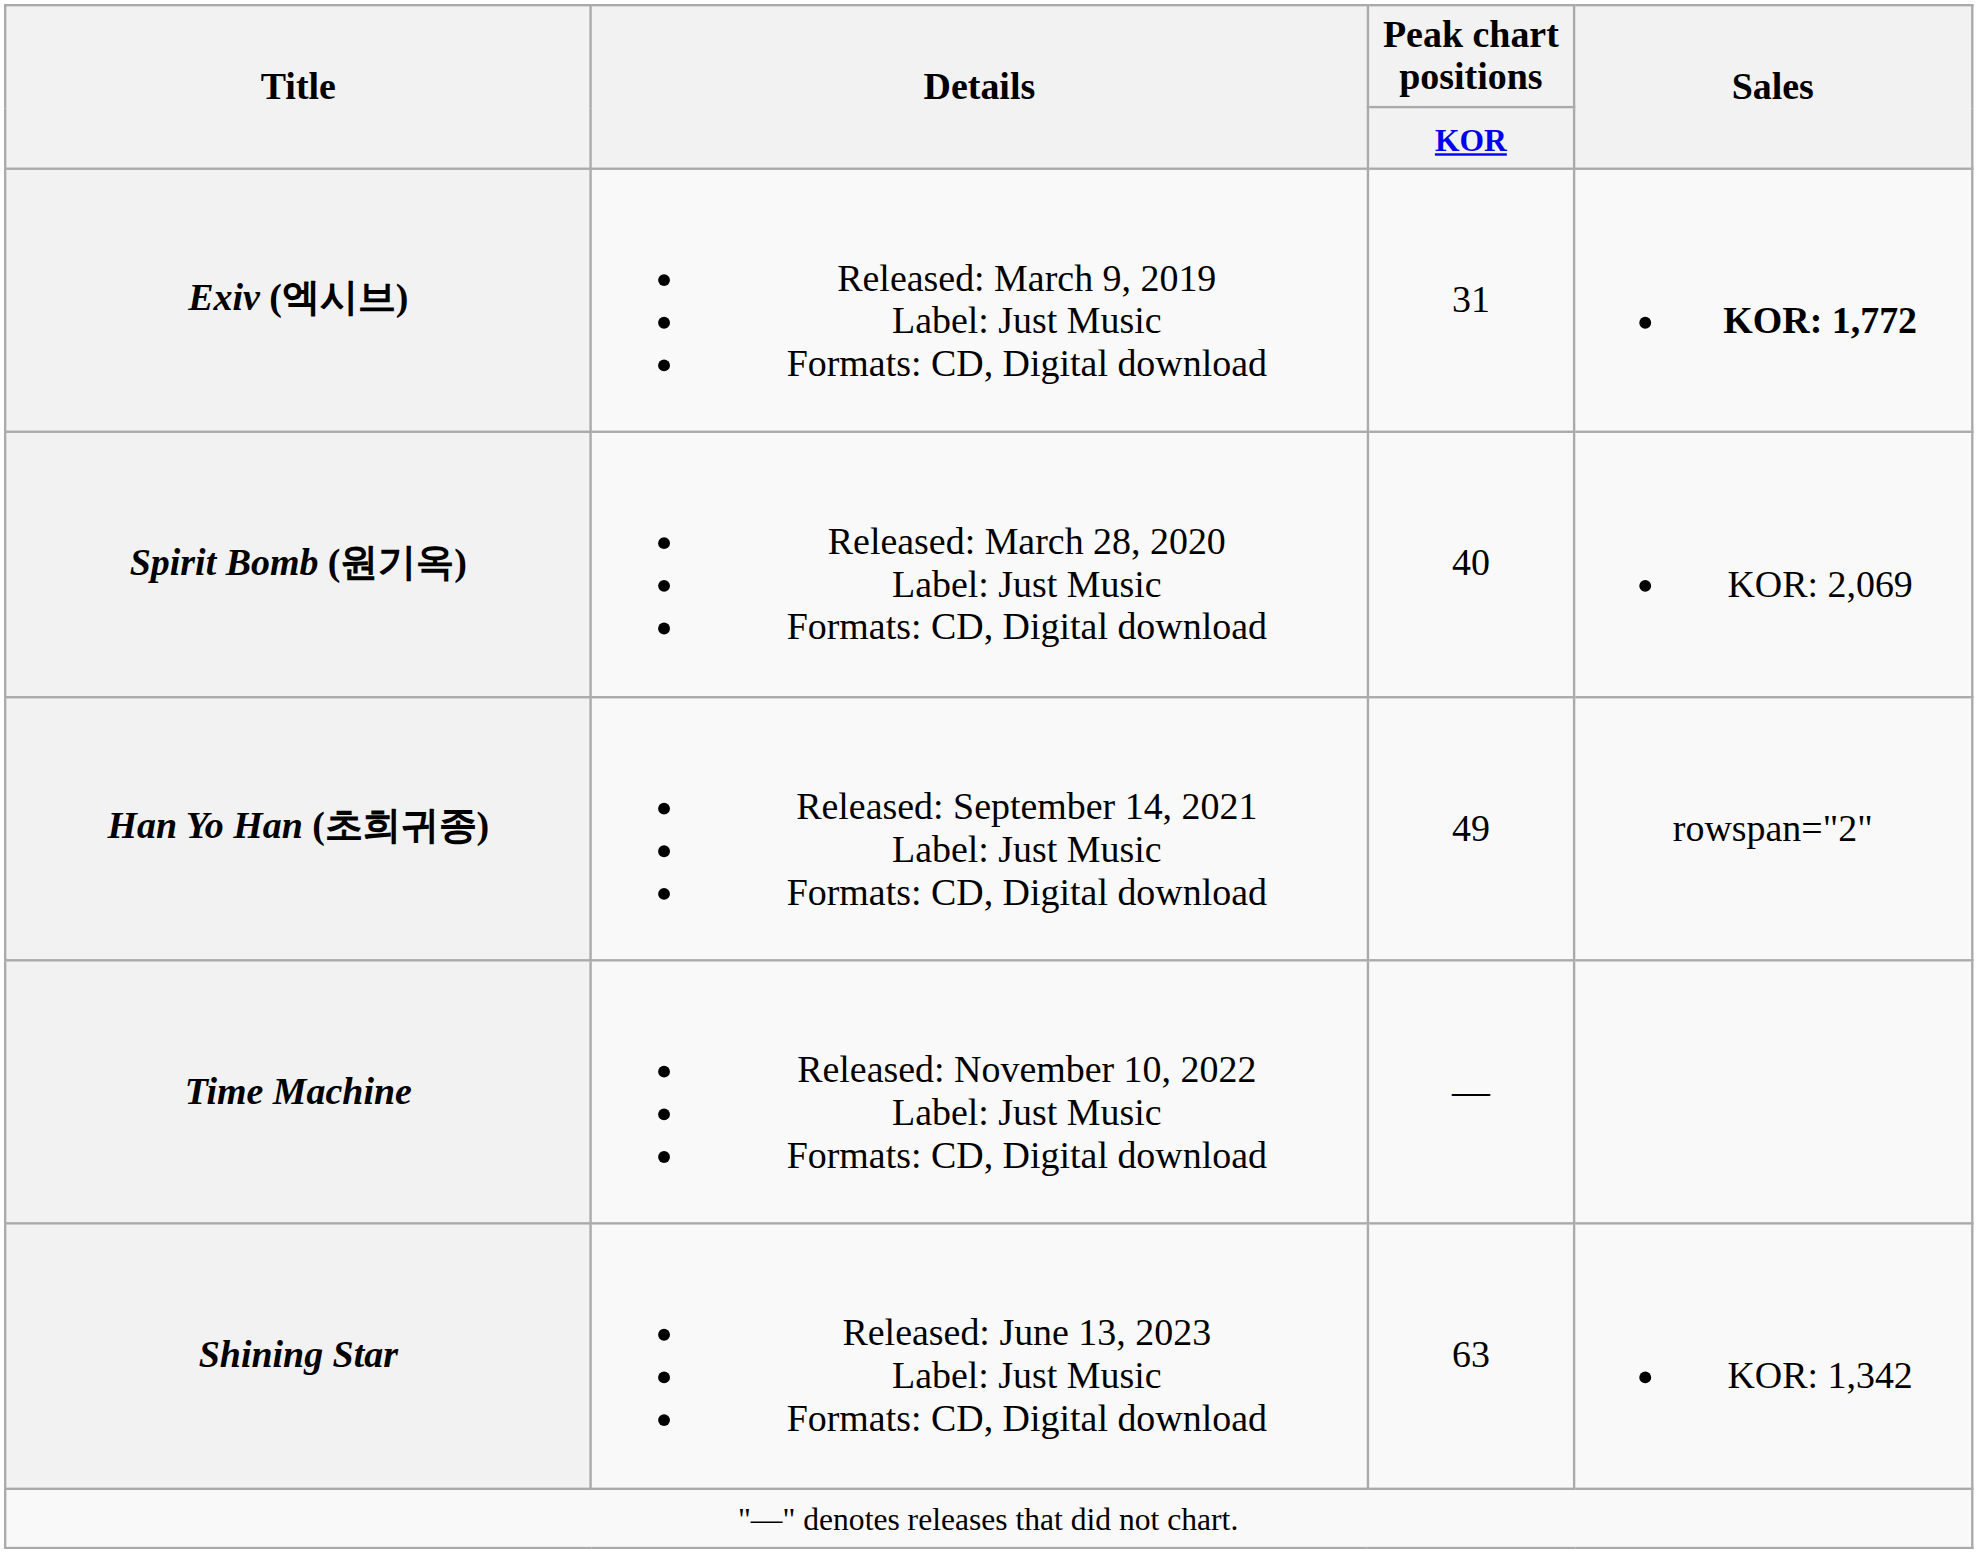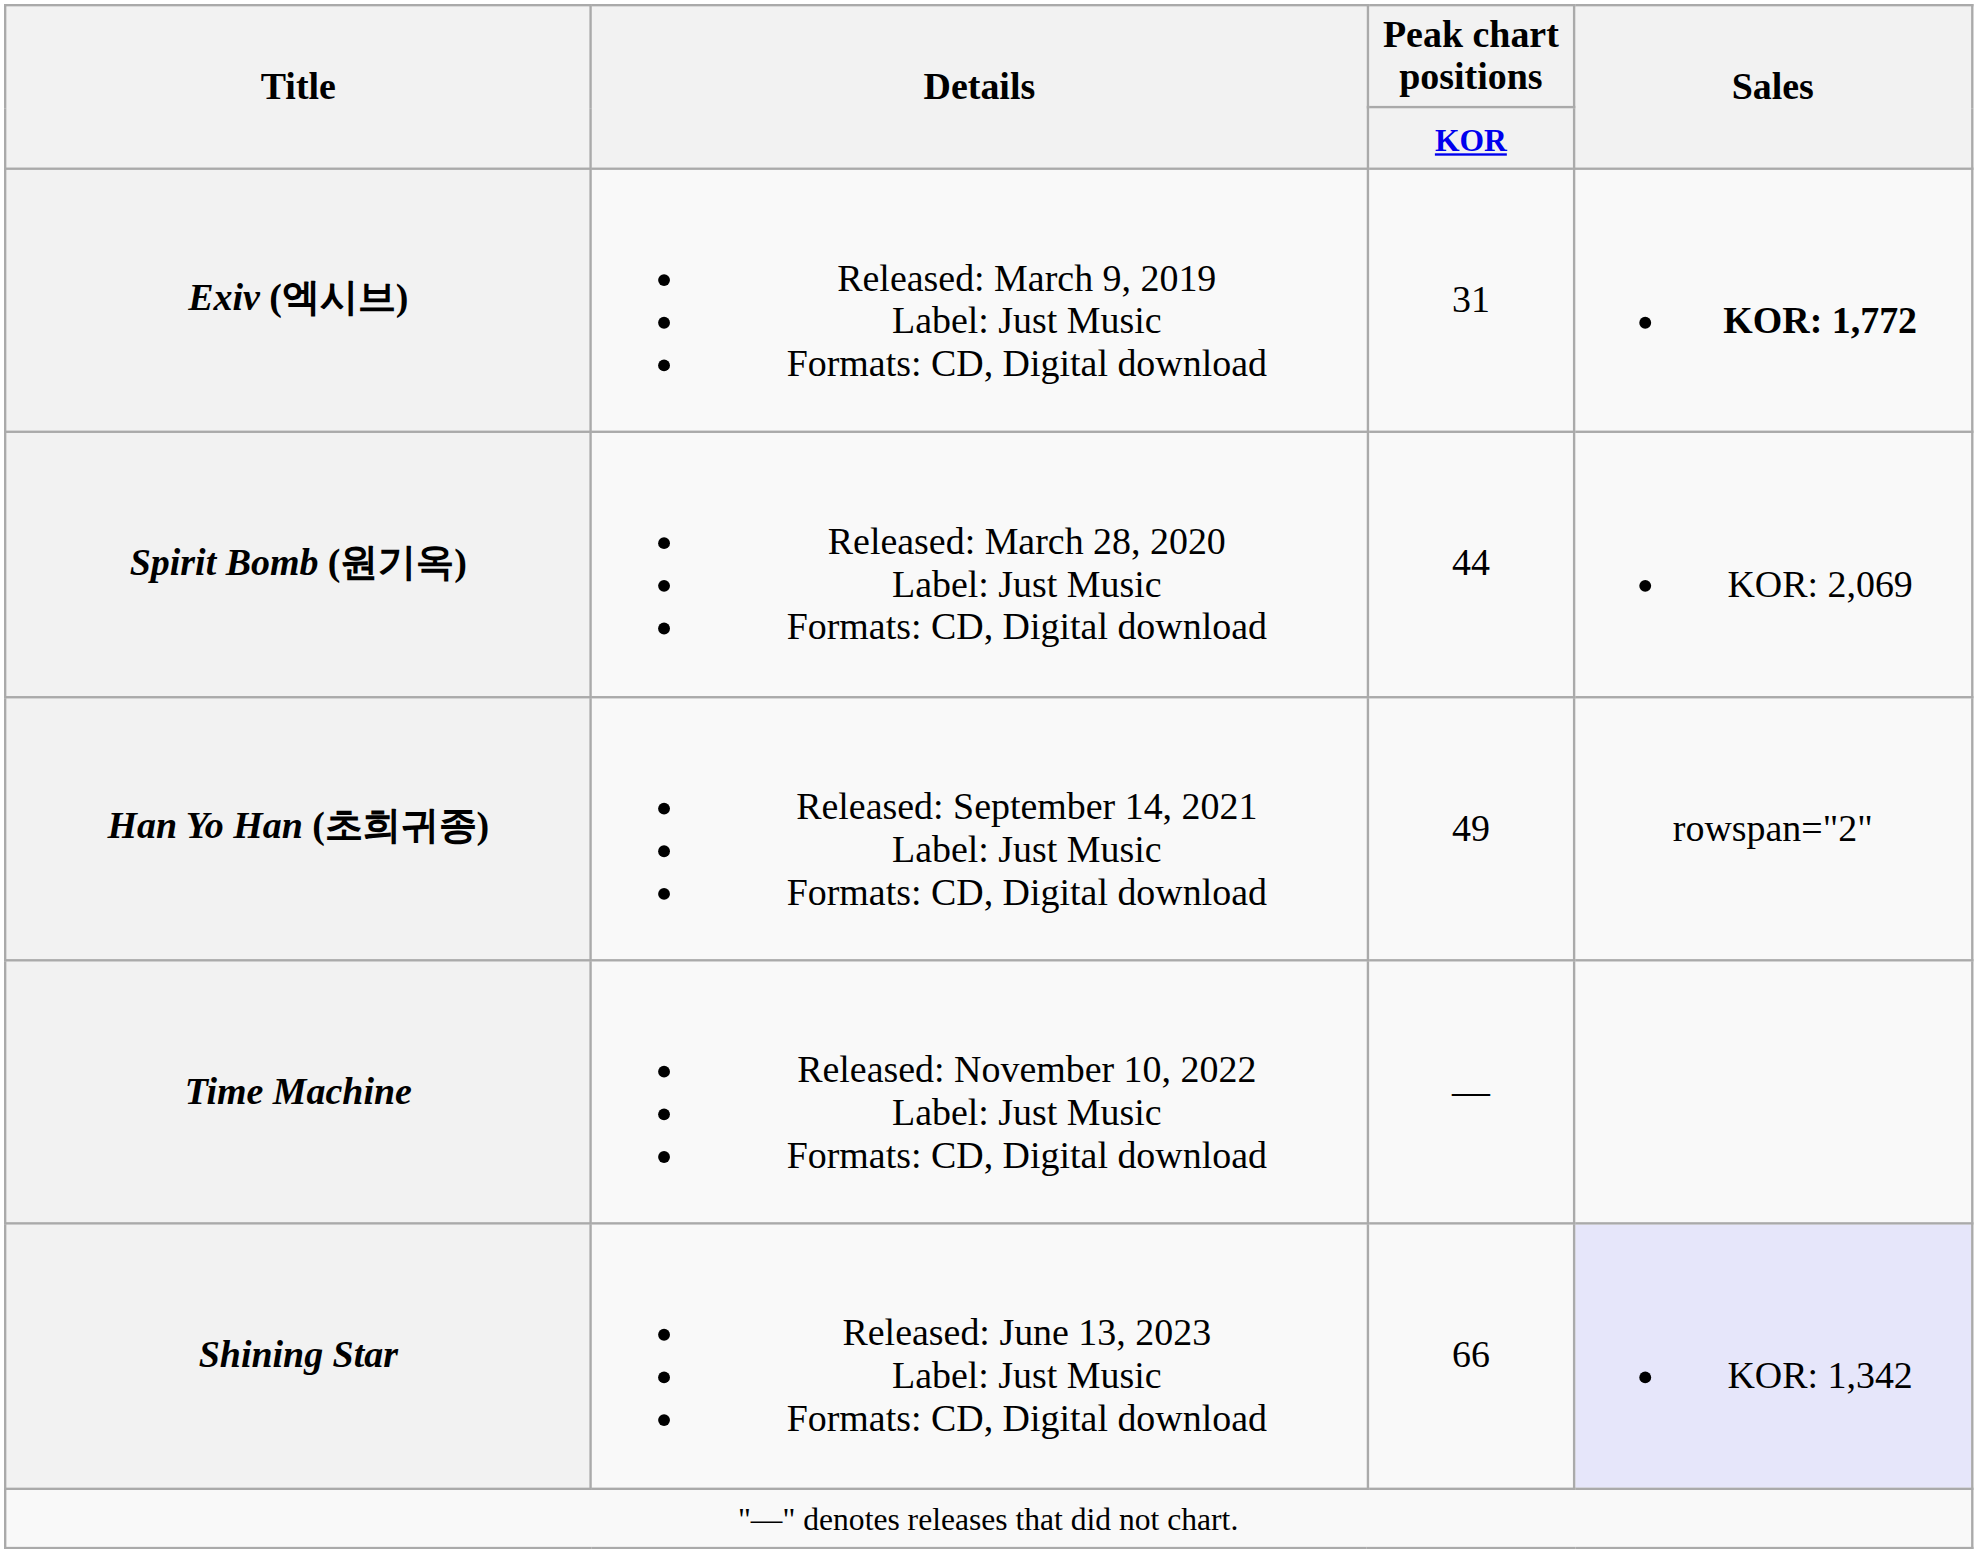(1471, 563) 40 -> (1471, 563) 44
(1471, 1355) 63 -> (1471, 1355) 66
(1773, 1377) no background -> (1773, 1377) lavender background
